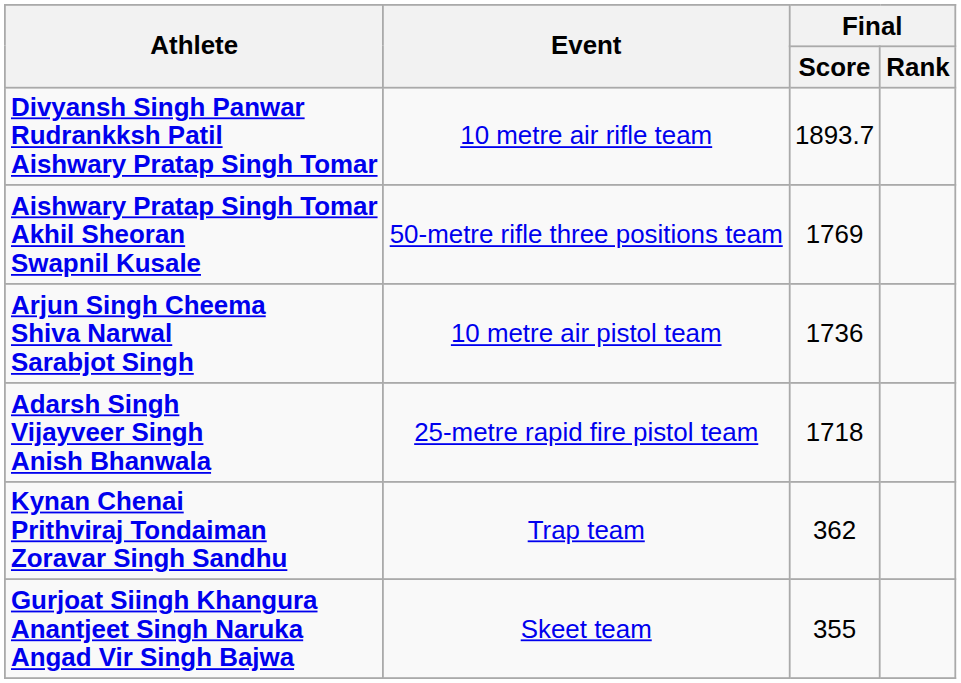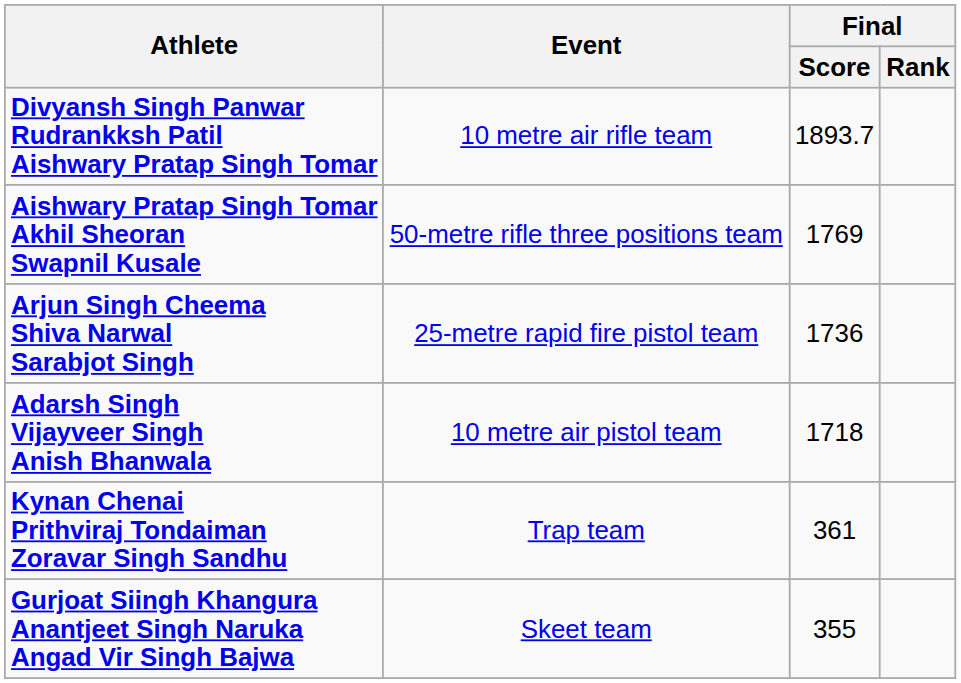(586, 334) 10 metre air pistol team -> (586, 334) 25-metre rapid fire pistol team
(586, 432) 25-metre rapid fire pistol team -> (586, 432) 10 metre air pistol team
(835, 531) 362 -> (835, 531) 361
